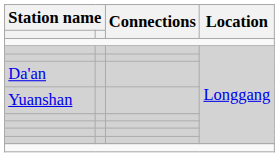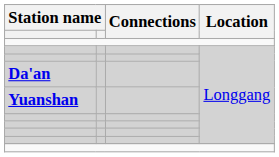(27, 74) normal -> (29, 74) bold
(40, 100) normal -> (43, 100) bold
